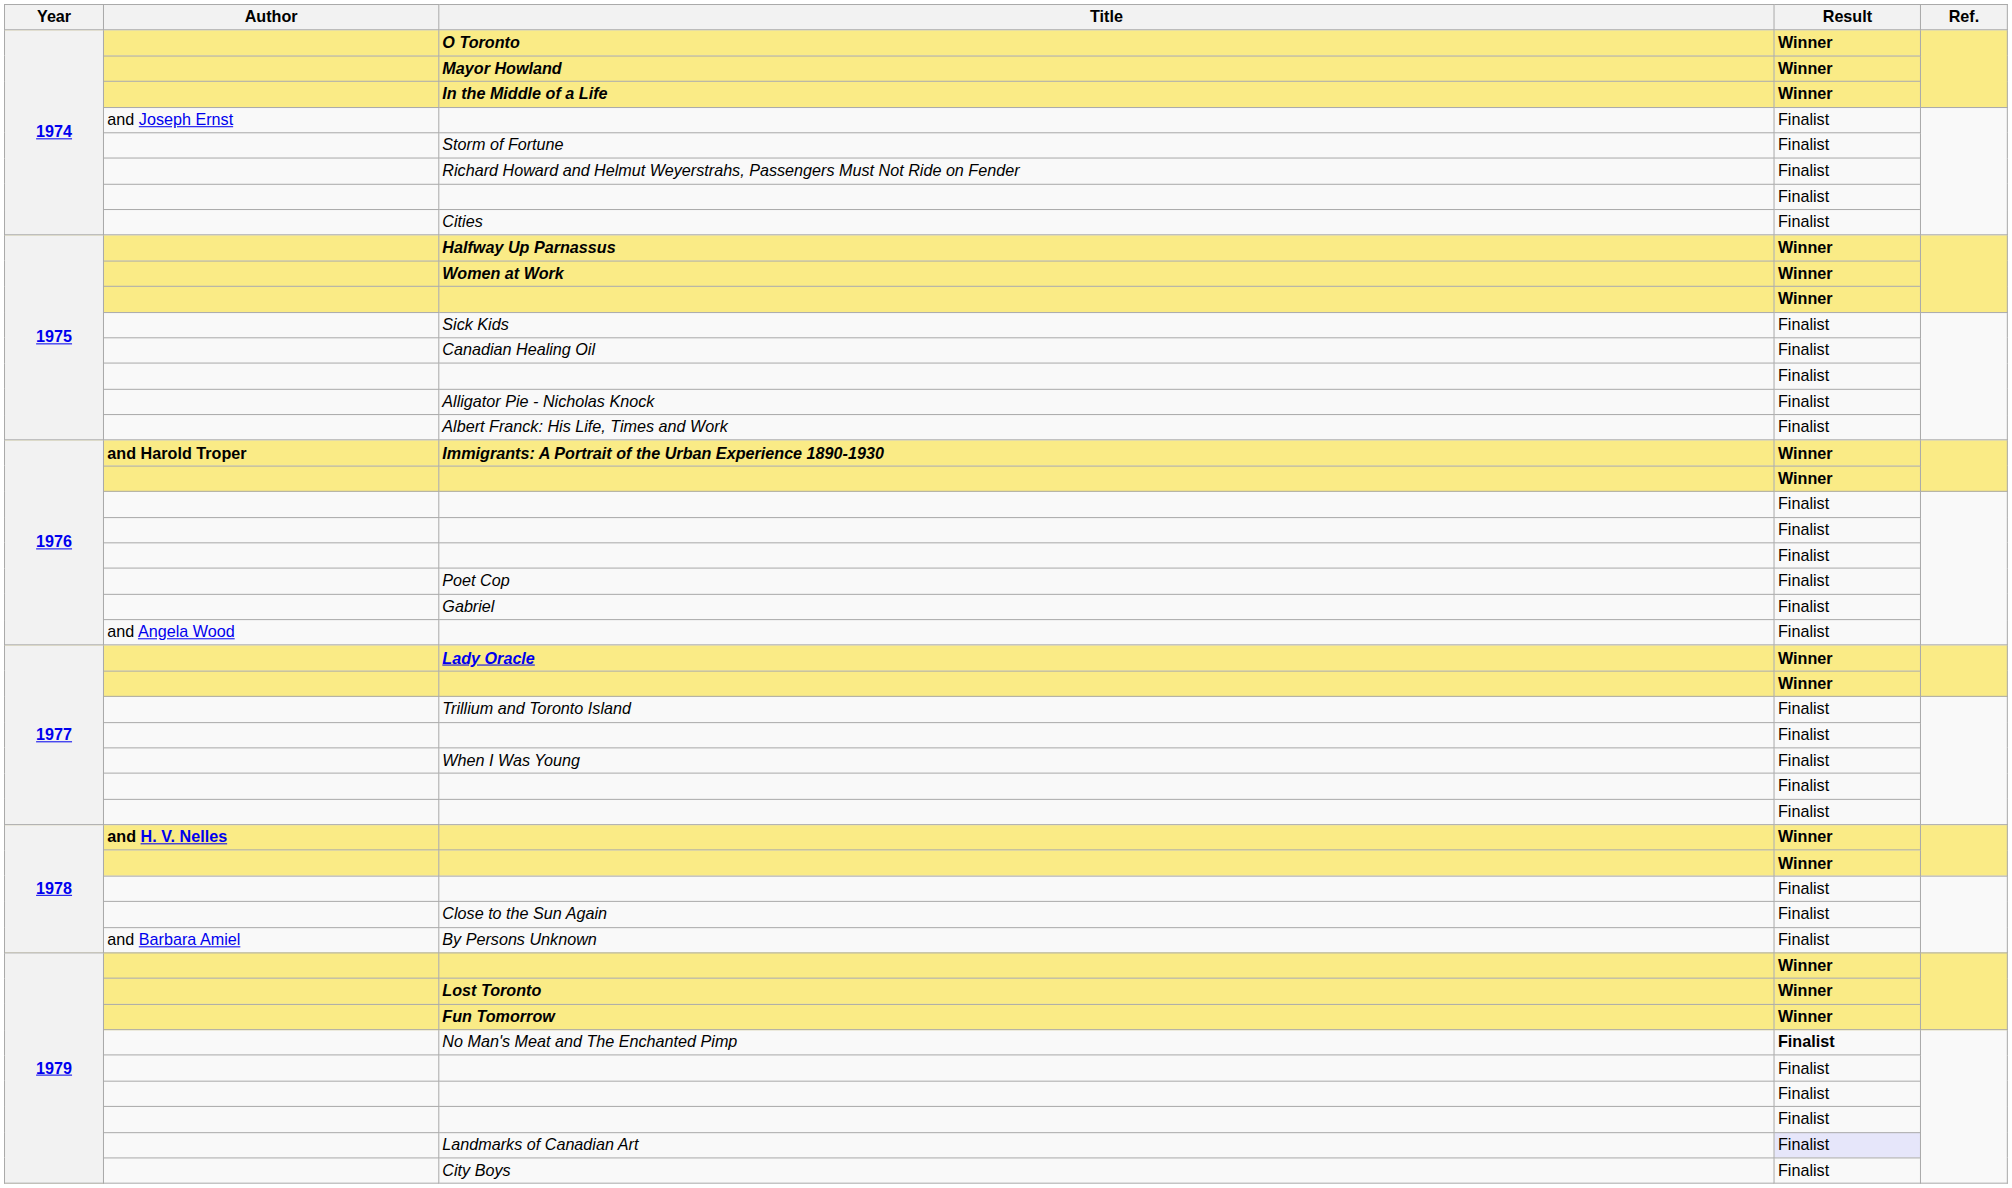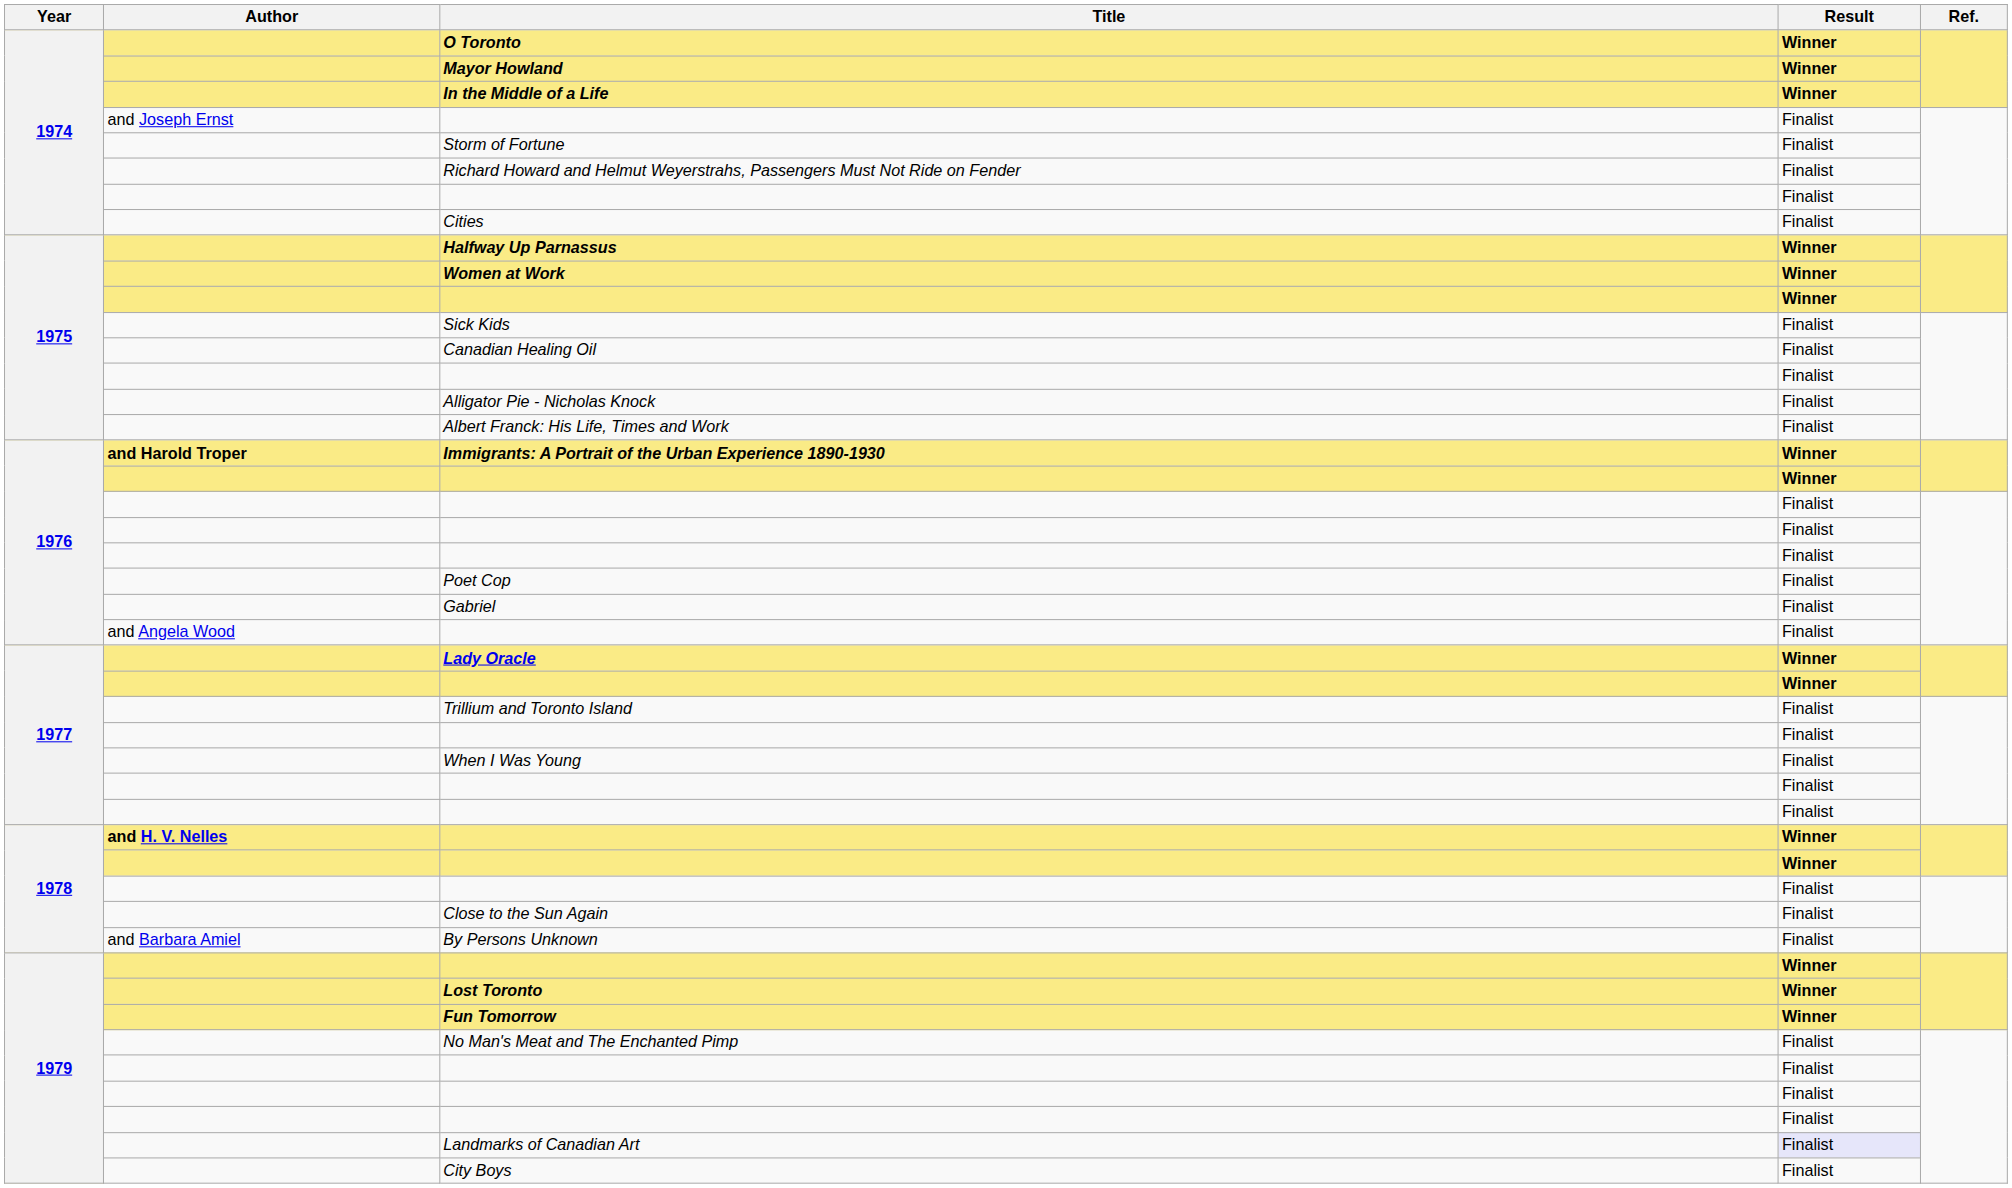(1806, 1042) bold -> (1808, 1042) normal
